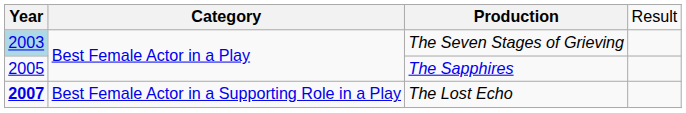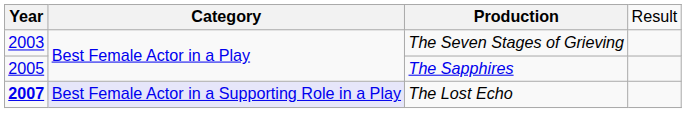(26, 42) lightblue background -> (26, 42) no background
(226, 94) no background -> (226, 94) lavender background
